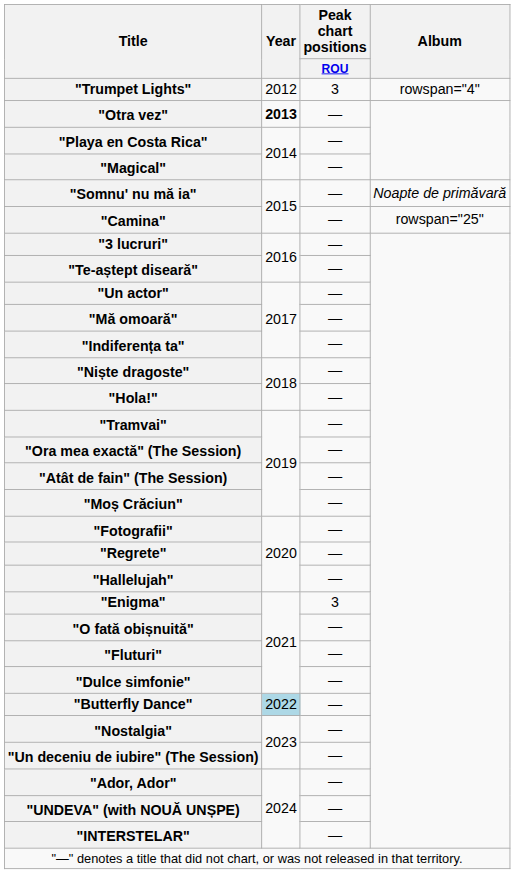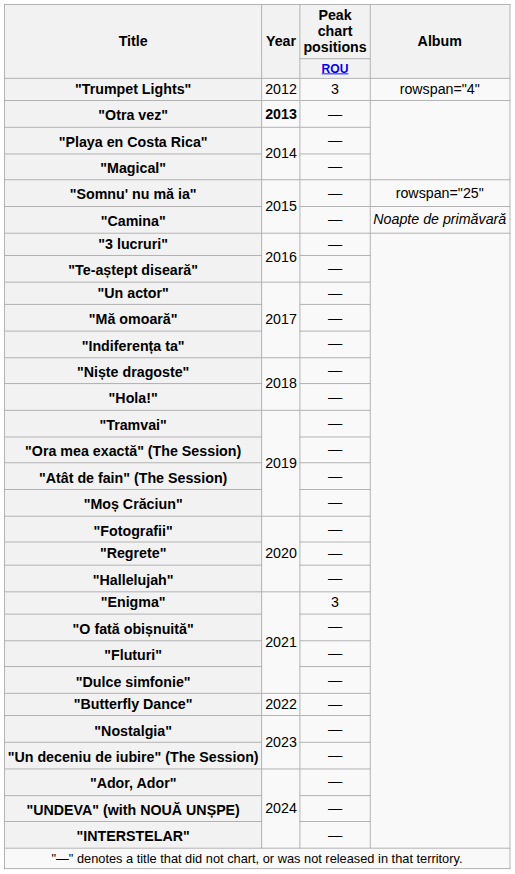(440, 193) Noapte de primăvară -> (440, 193) rowspan="25"
(440, 219) rowspan="25" -> (440, 219) Noapte de primăvară
(281, 704) lightblue background -> (281, 704) no background
